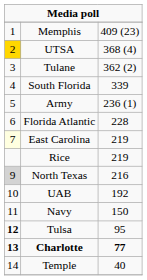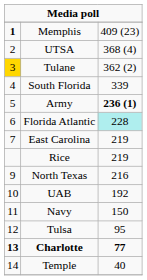(13, 31) normal -> (13, 31) bold
(13, 49) gold background -> (13, 49) no background
(13, 67) no background -> (13, 67) gold background
(120, 103) normal -> (120, 103) bold
(120, 121) no background -> (120, 121) paleturquoise background
(13, 139) lightyellow background -> (13, 139) no background
(13, 175) lightgrey background -> (13, 175) no background
(13, 229) bold -> (13, 229) normal
